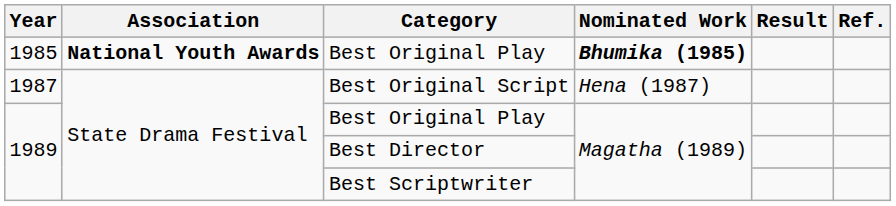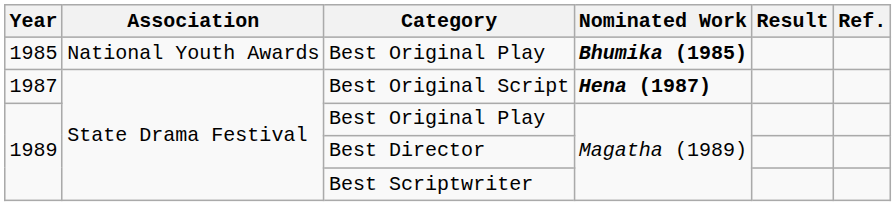(193, 54) bold -> (193, 54) normal
(645, 86) normal -> (645, 86) bold
